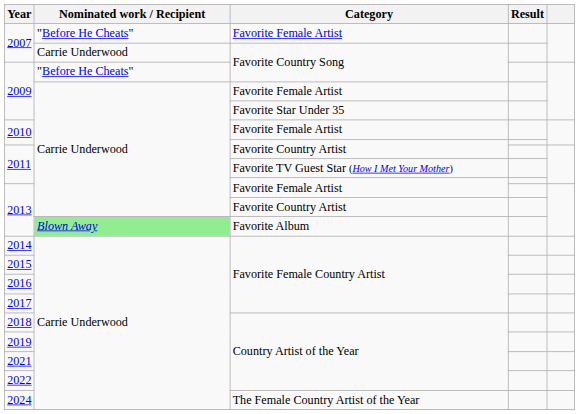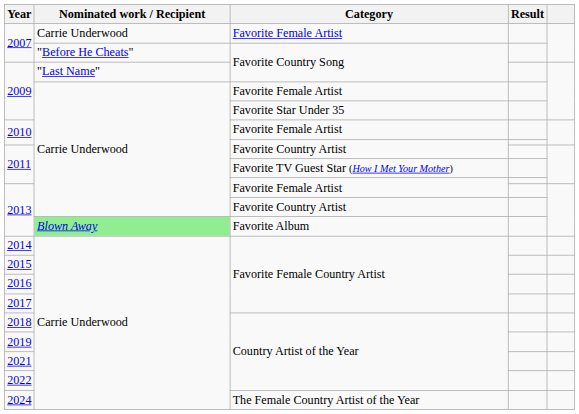(85, 33) "Before He Cheats" -> (83, 33) Carrie Underwood
(83, 52) Carrie Underwood -> (85, 52) "Before He Cheats"
(85, 71) "Before He Cheats" -> (69, 71) "Last Name"
